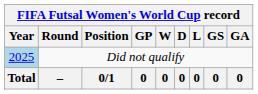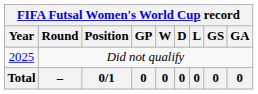(21, 57) lightblue background -> (21, 57) no background
